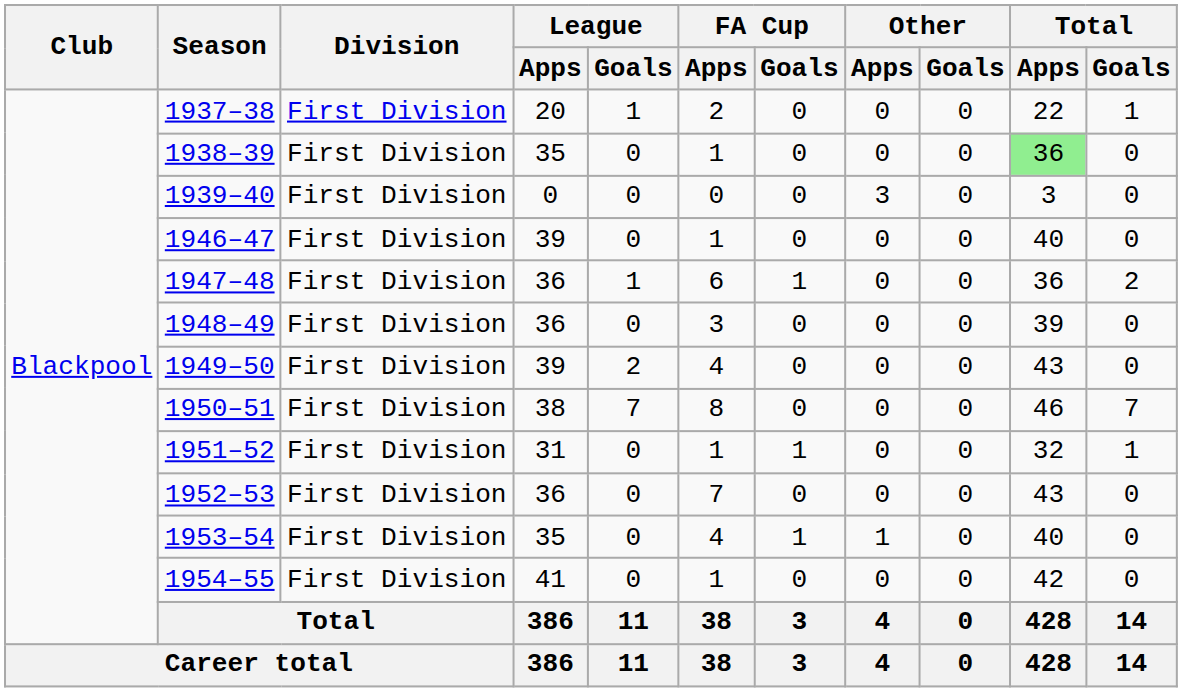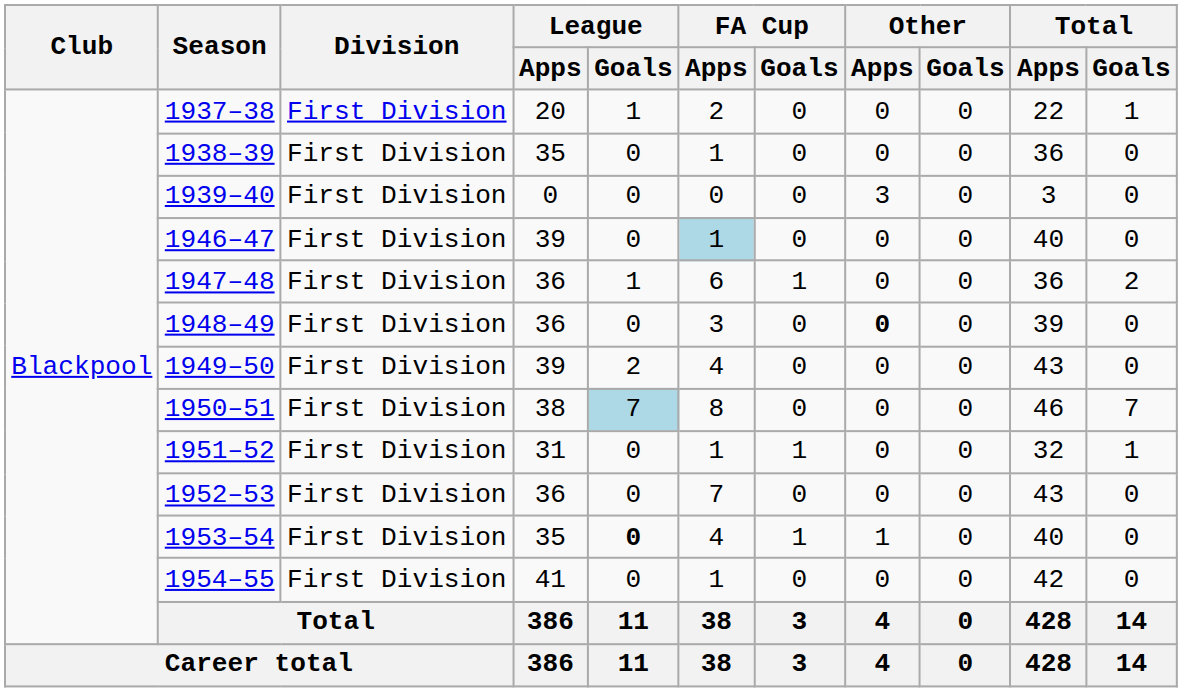(1048, 154) lightgreen background -> (1048, 154) no background
(716, 239) no background -> (716, 239) lightblue background
(882, 324) normal -> (882, 324) bold
(633, 410) no background -> (633, 410) lightblue background
(633, 537) normal -> (633, 537) bold
